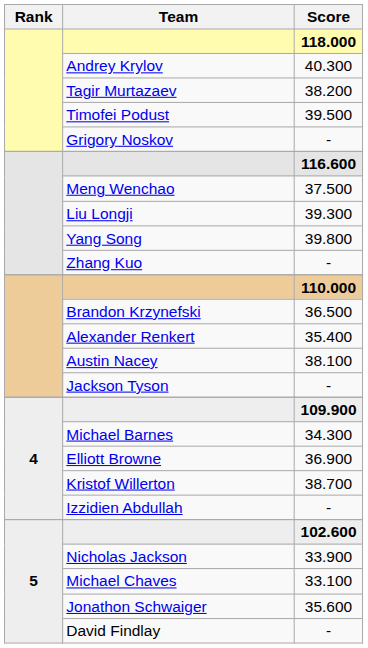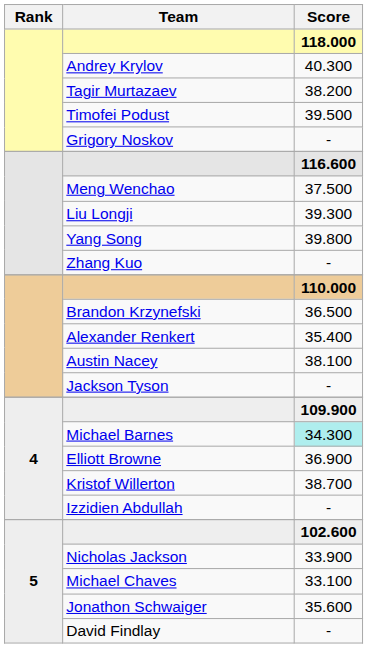(329, 434) no background -> (329, 434) paleturquoise background
